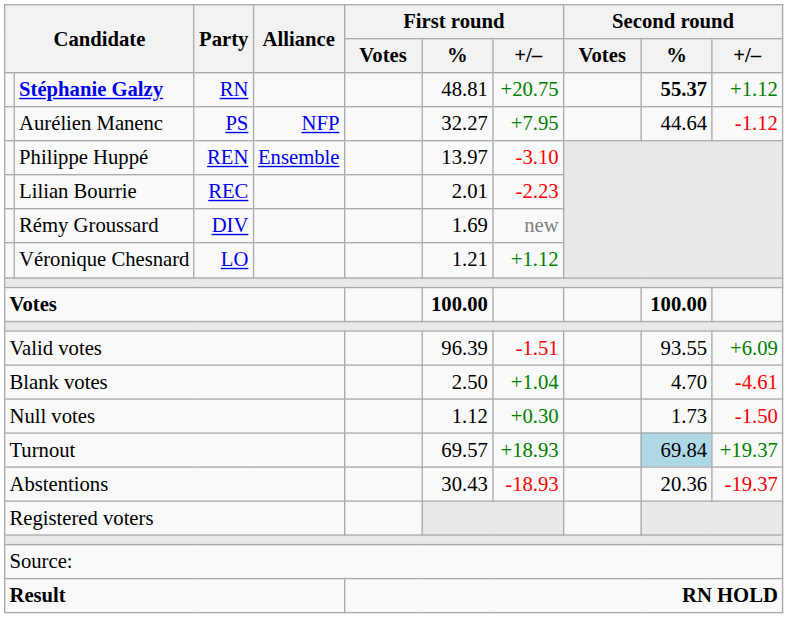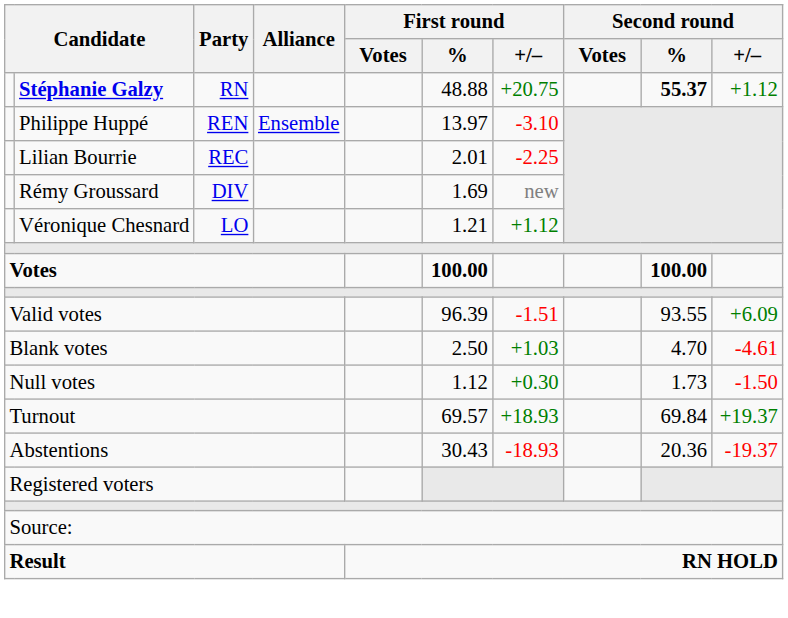(465, 89) 48.81 -> (465, 89) 48.88
- row: (91, 123)
(537, 192) -2.23 -> (537, 158) -2.25
(535, 381) +1.04 -> (535, 347) +1.03
(684, 449) lightblue background -> (684, 415) no background
